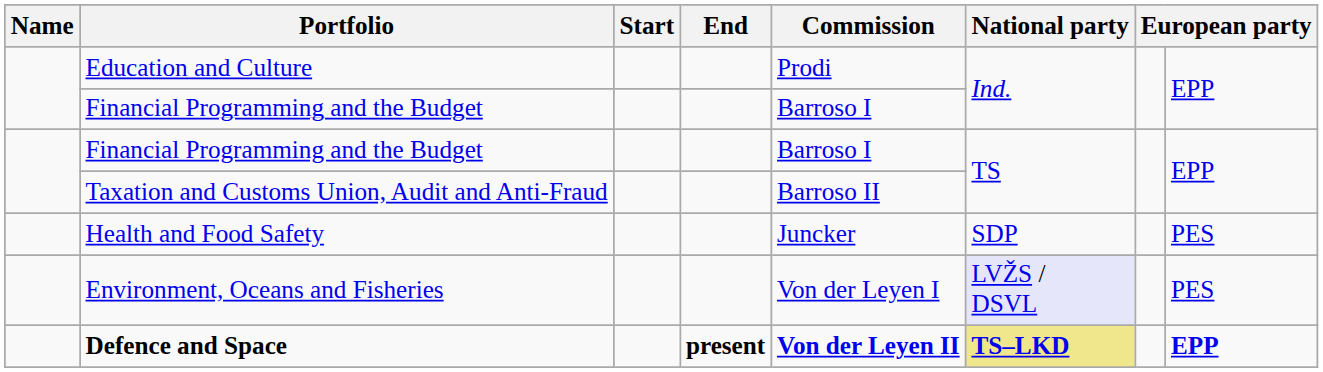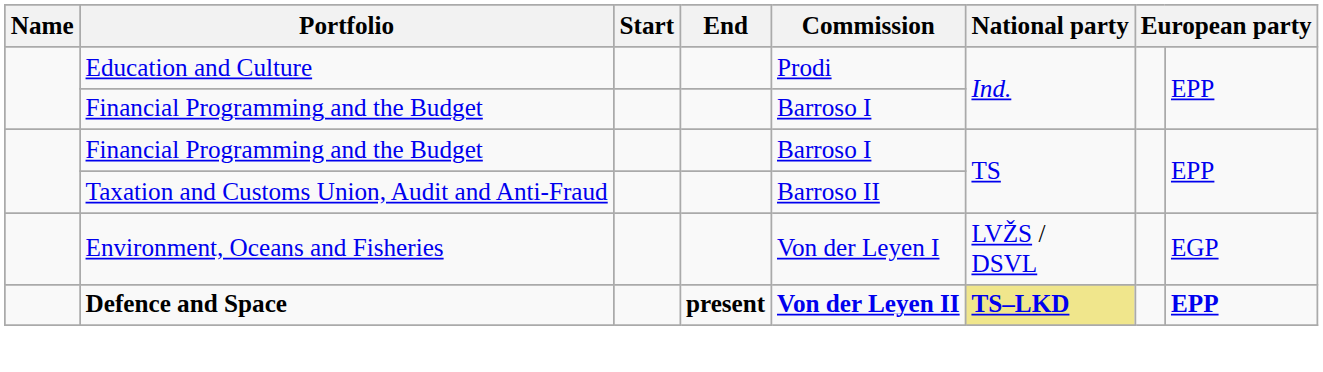- row: (205, 233)
(1008, 289) lavender background -> (1008, 248) no background
(1193, 289) PES -> (1195, 248) EGP
